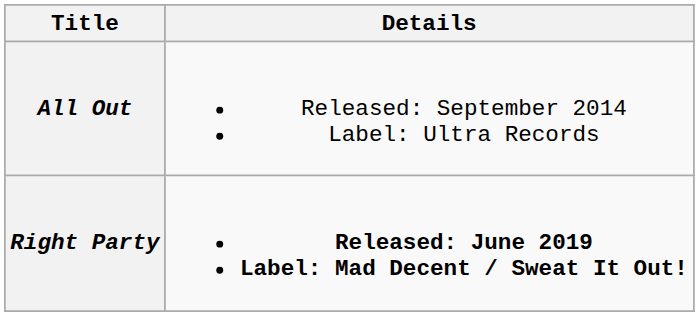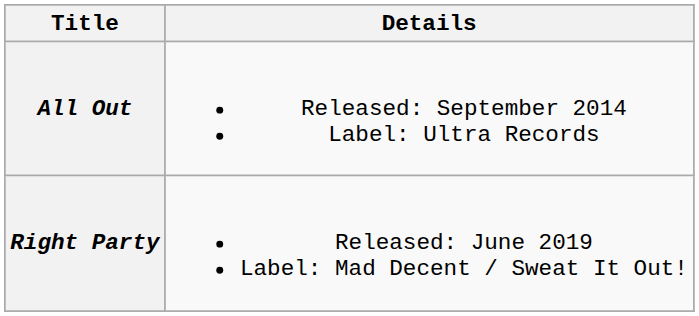(429, 256) bold -> (429, 256) normal
